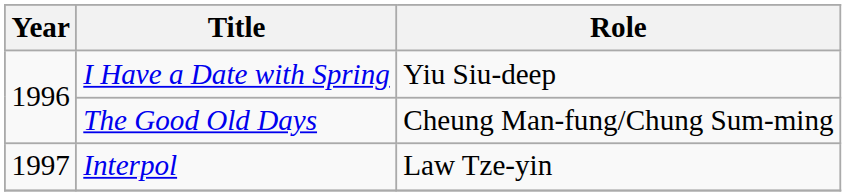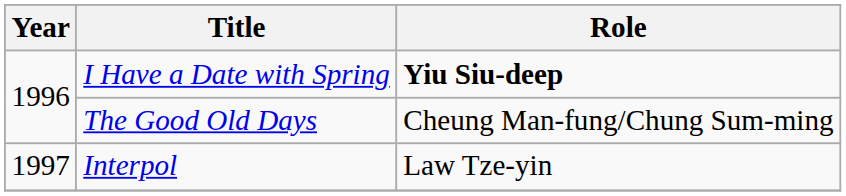(480, 73) normal -> (483, 73) bold
